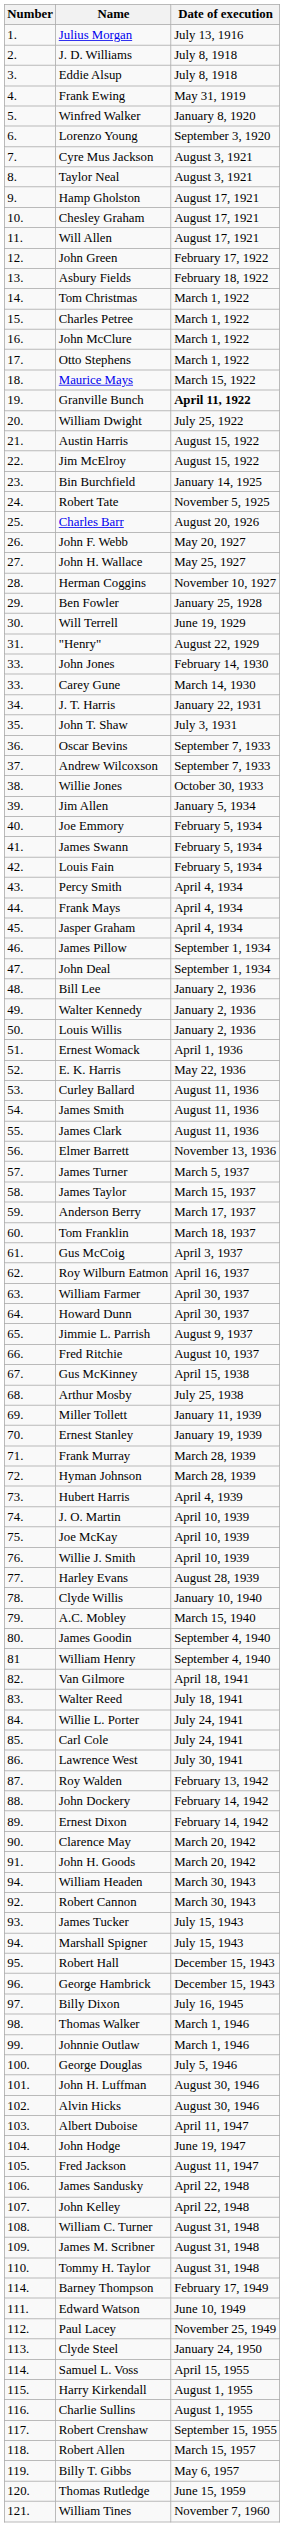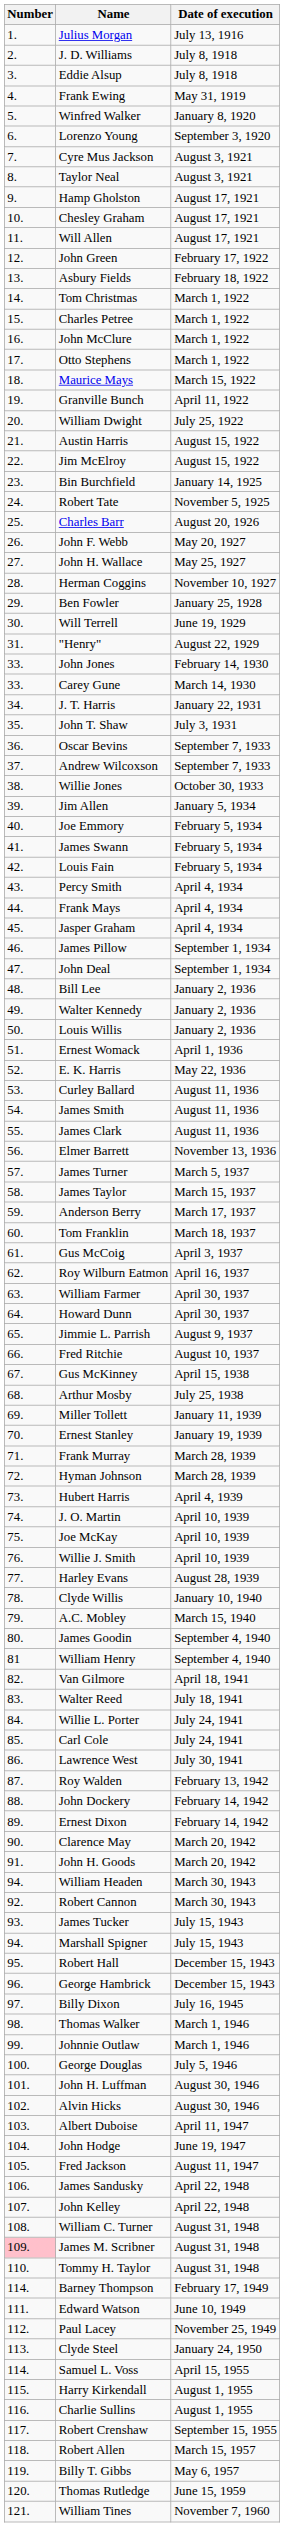(212, 400) bold -> (211, 400) normal
(19, 2247) no background -> (19, 2247) pink background
